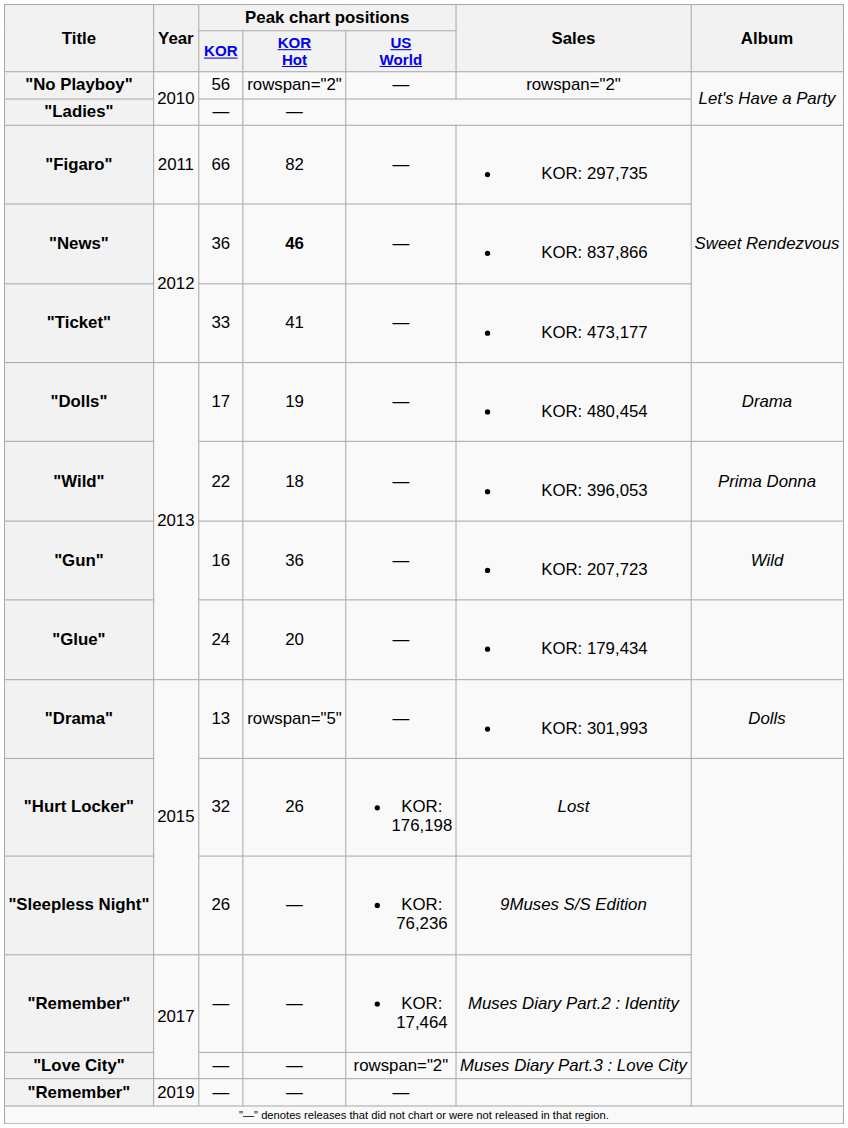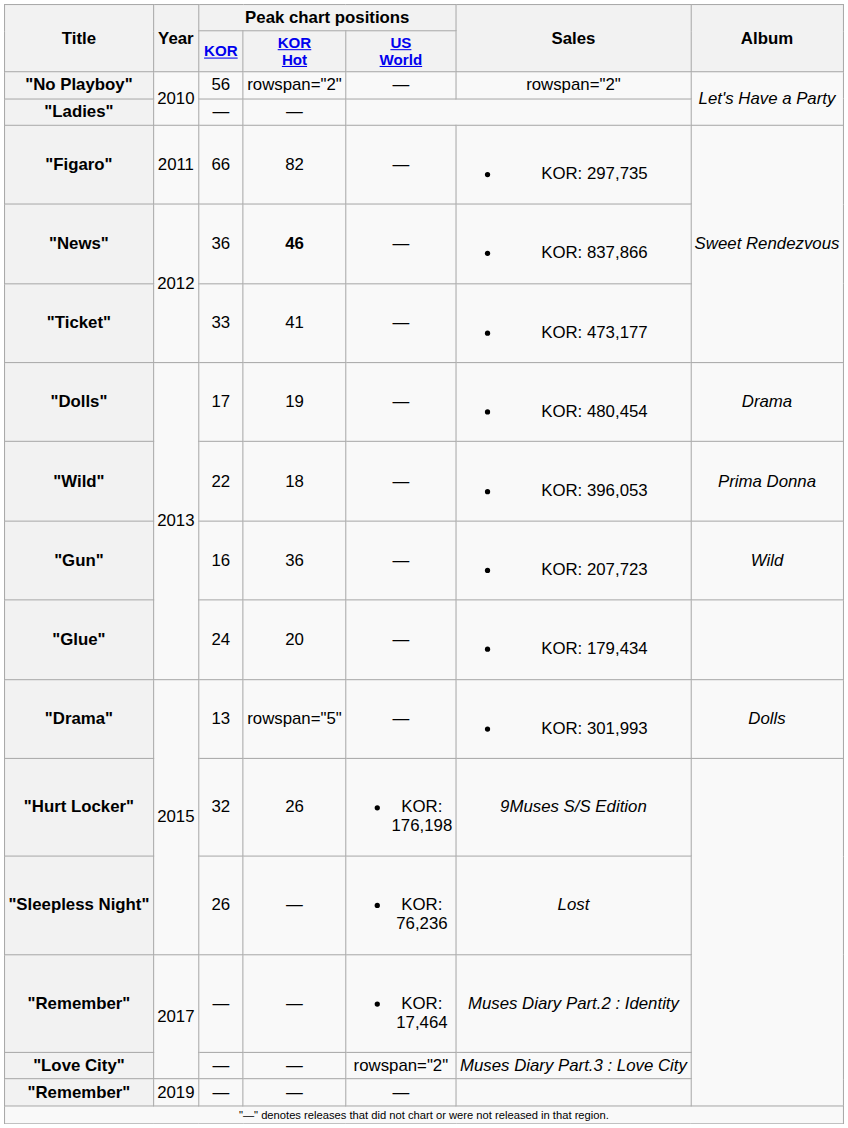(573, 807) Lost -> (573, 807) 9Muses S/S Edition
(573, 905) 9Muses S/S Edition -> (573, 905) Lost
